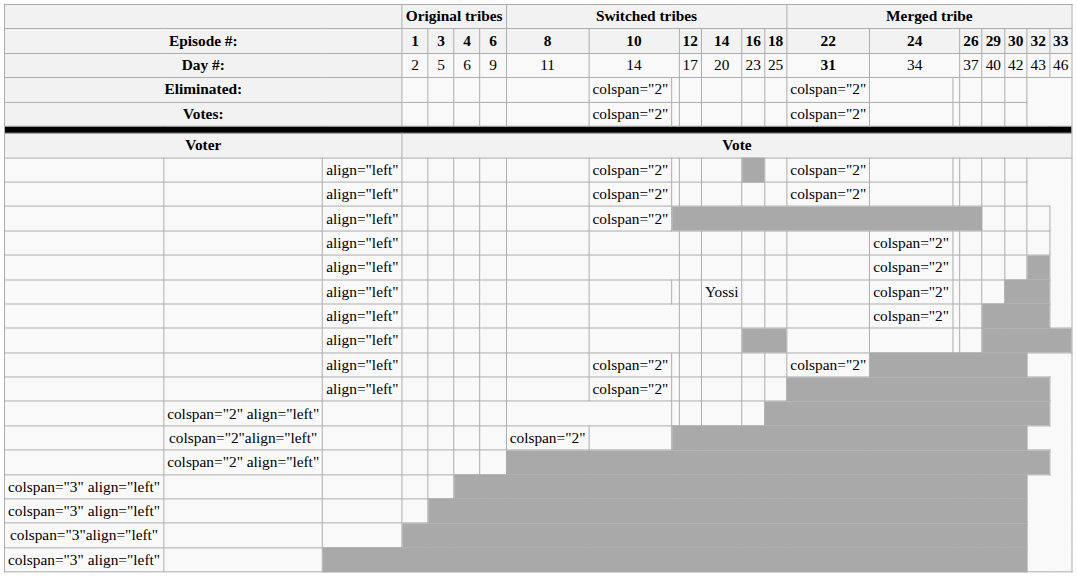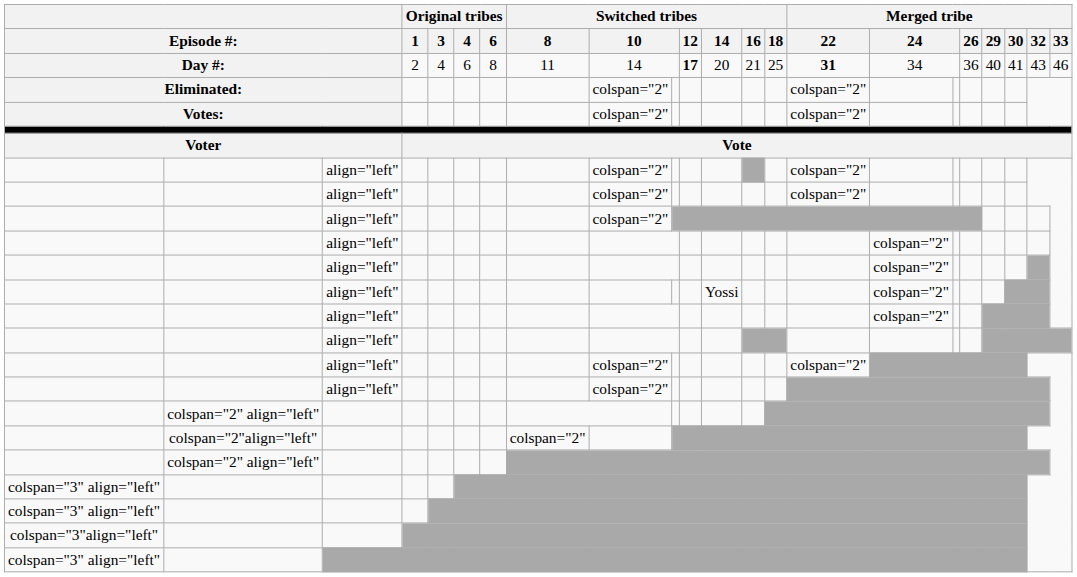(441, 65) 5 -> (441, 65) 4
(493, 65) 9 -> (493, 65) 8
(690, 65) normal -> (690, 65) bold
(753, 65) 23 -> (753, 65) 21
(971, 65) 37 -> (971, 65) 36
(1016, 65) 42 -> (1016, 65) 41
